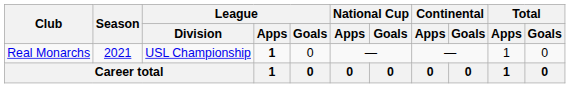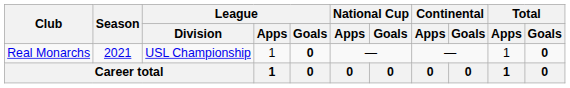(272, 53) bold -> (272, 53) normal
(310, 53) normal -> (310, 53) bold
(545, 53) normal -> (545, 53) bold
